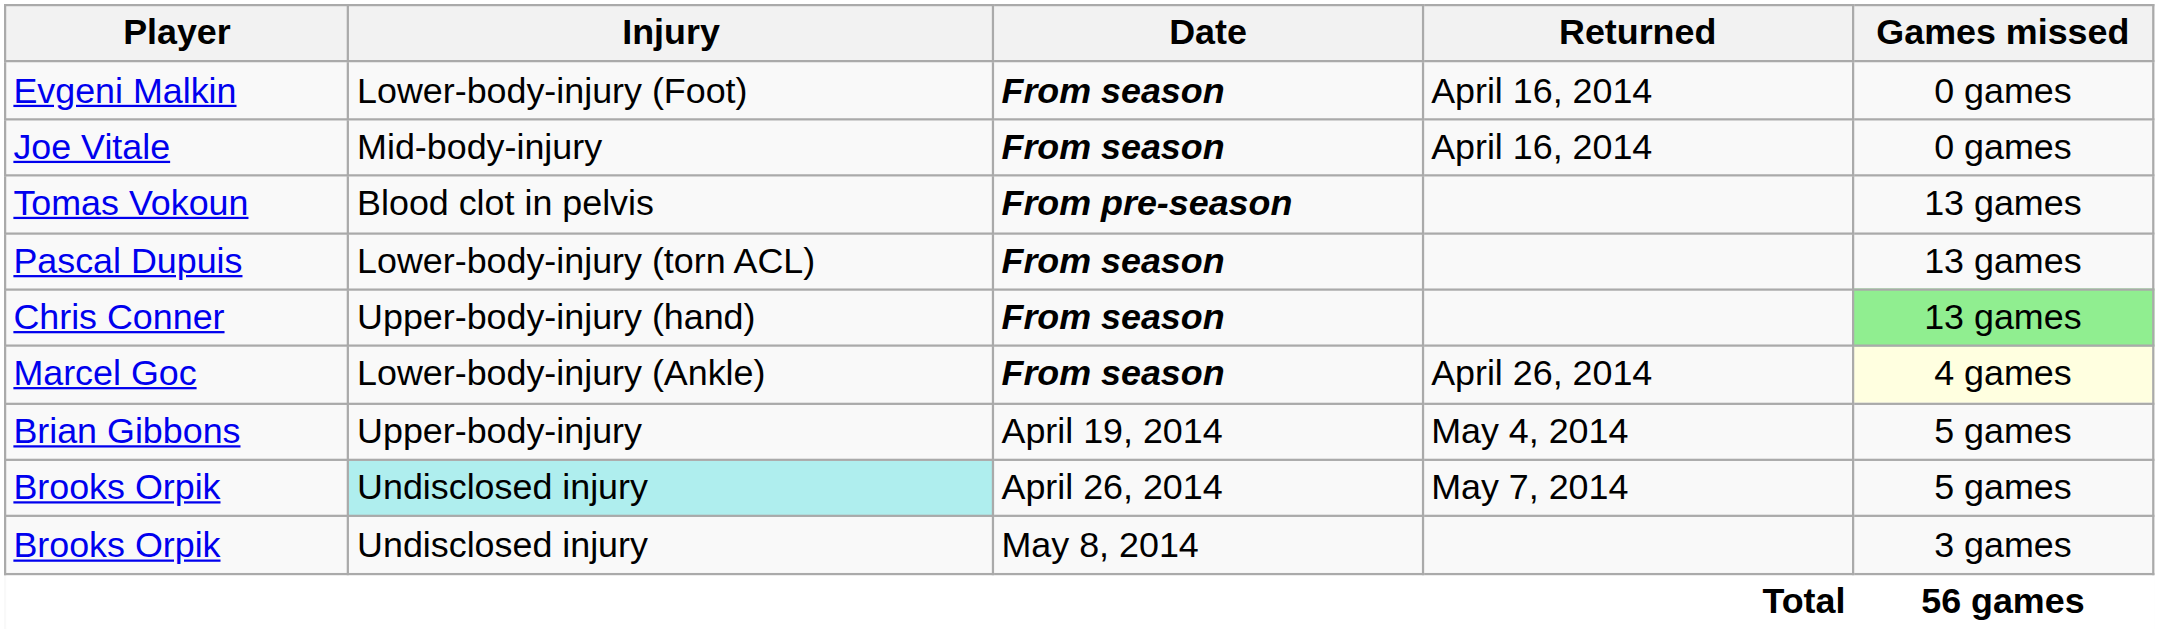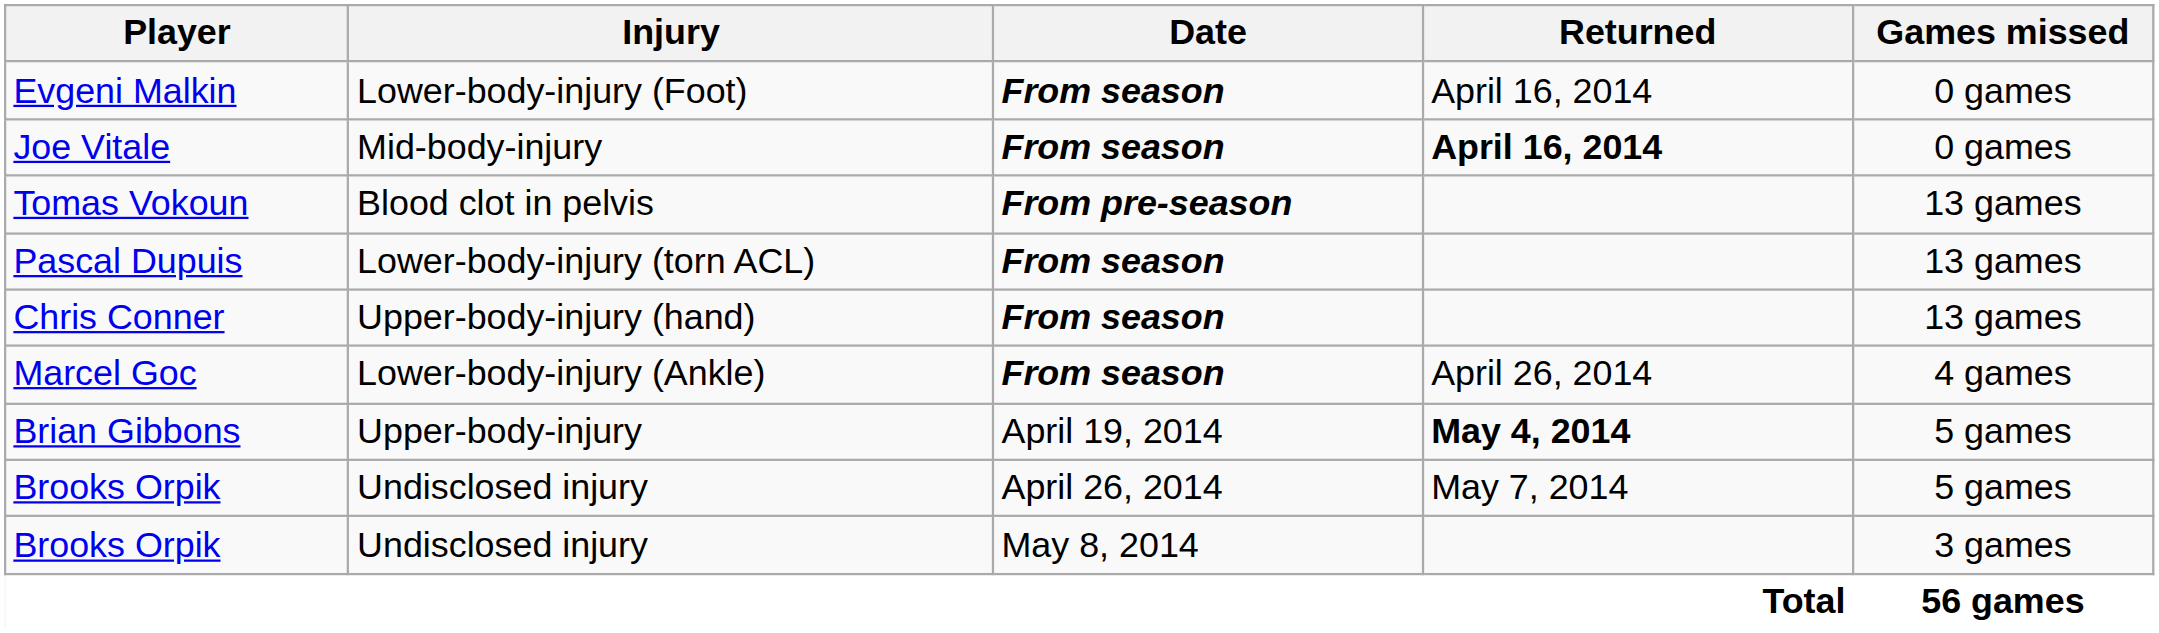(1542, 146) normal -> (1547, 146) bold
(2003, 317) lightgreen background -> (2003, 317) no background
(2003, 373) lightyellow background -> (2003, 373) no background
(1530, 430) normal -> (1531, 430) bold
(503, 487) paleturquoise background -> (503, 487) no background
